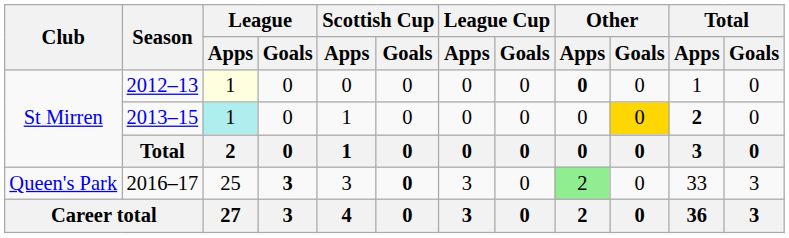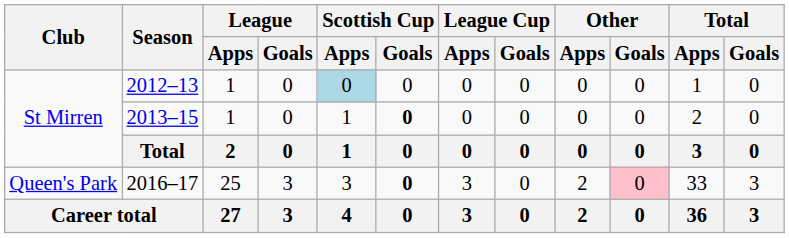(230, 85) lightyellow background -> (230, 85) no background
(347, 85) no background -> (347, 85) lightblue background
(582, 85) bold -> (582, 85) normal
(230, 118) paleturquoise background -> (230, 118) no background
(407, 118) normal -> (407, 118) bold
(640, 118) gold background -> (640, 118) no background
(697, 118) bold -> (697, 118) normal
(288, 183) bold -> (288, 183) normal
(582, 183) lightgreen background -> (582, 183) no background
(640, 183) no background -> (640, 183) pink background
